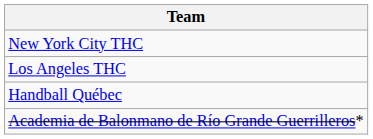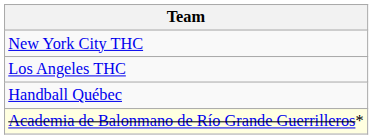(186, 120) no background -> (186, 120) lightyellow background
